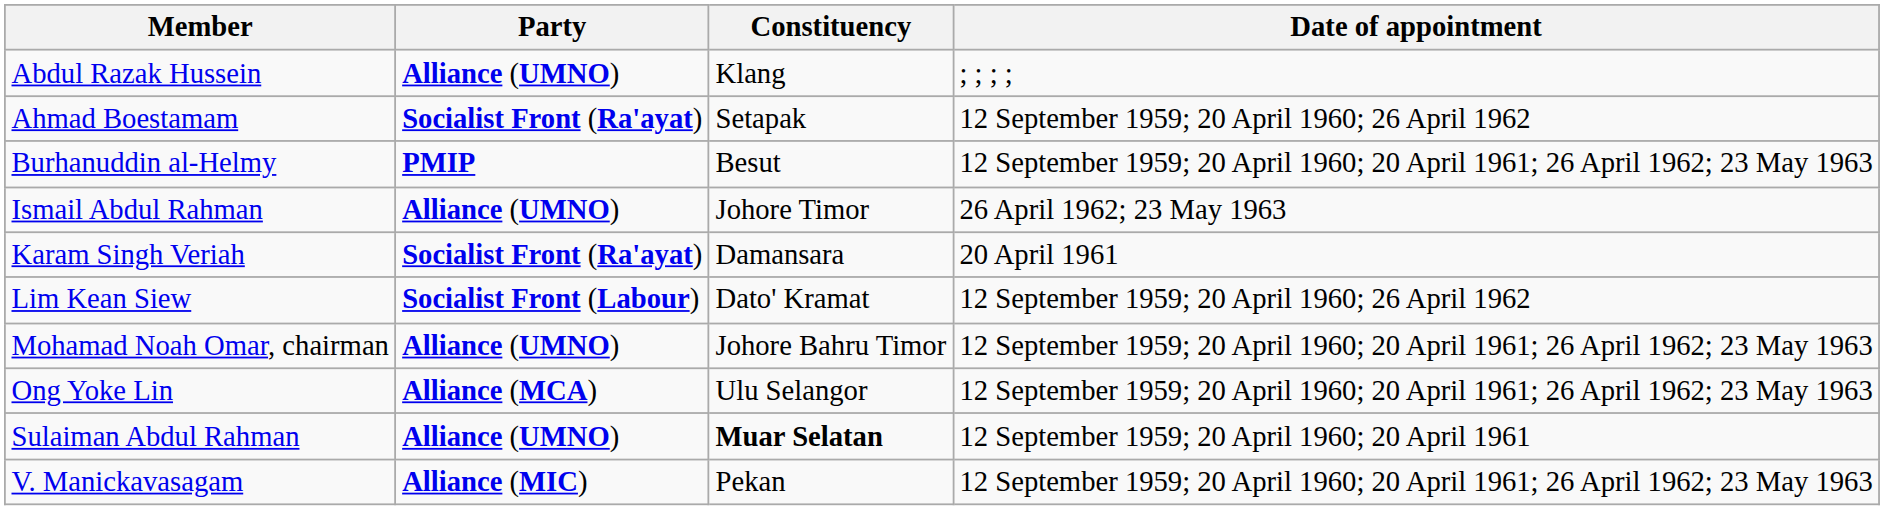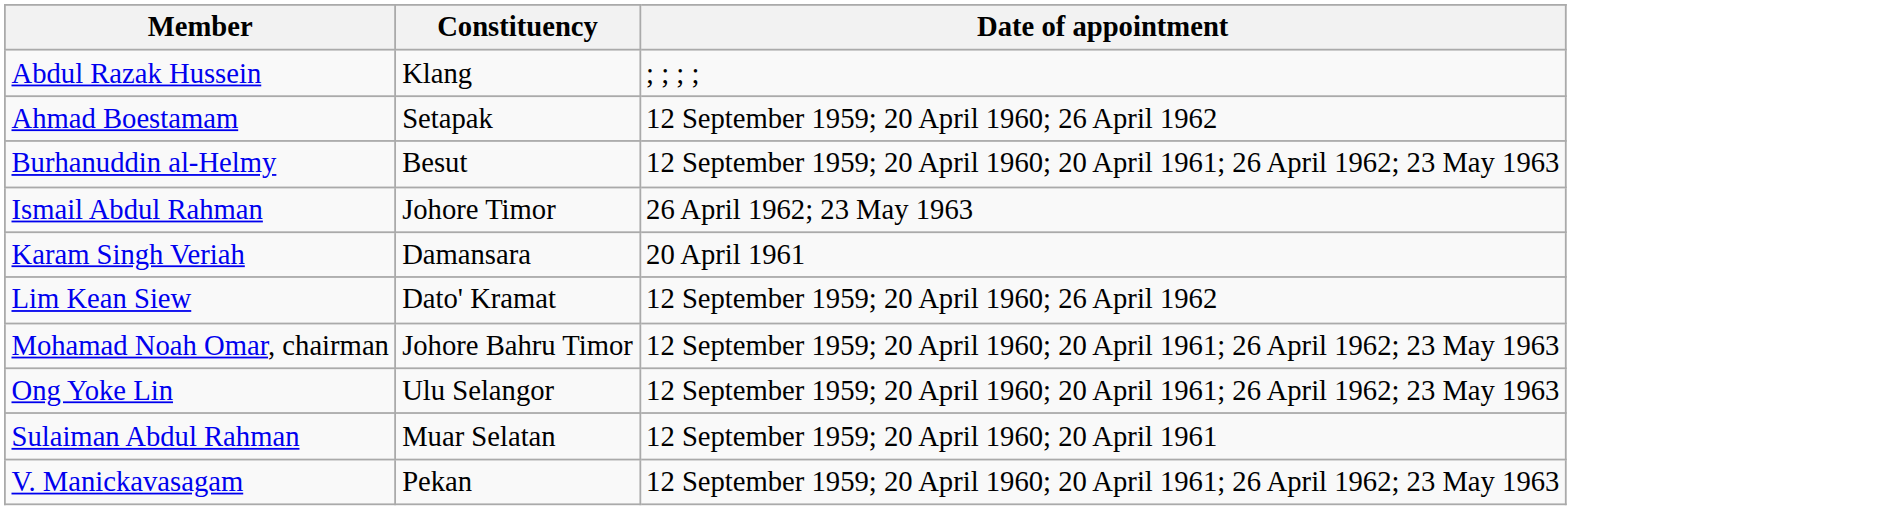- column: (552, 27)
(799, 436) bold -> (479, 436) normal
